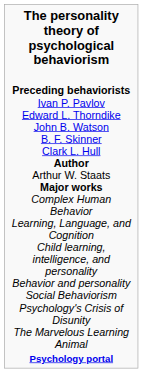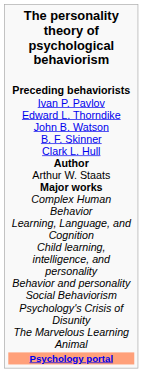(71, 359) no background -> (71, 359) lightsalmon background
